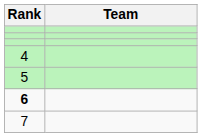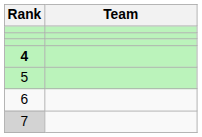(24, 56) normal -> (24, 56) bold
(24, 99) bold -> (24, 99) normal
(24, 121) no background -> (24, 121) lightgrey background
